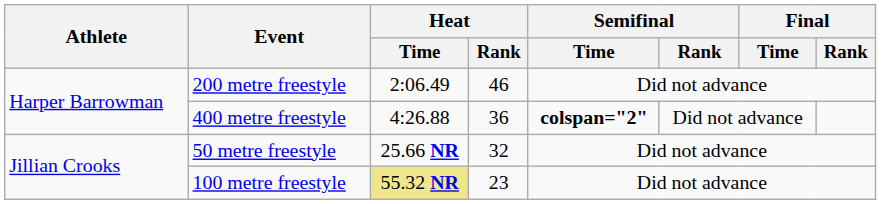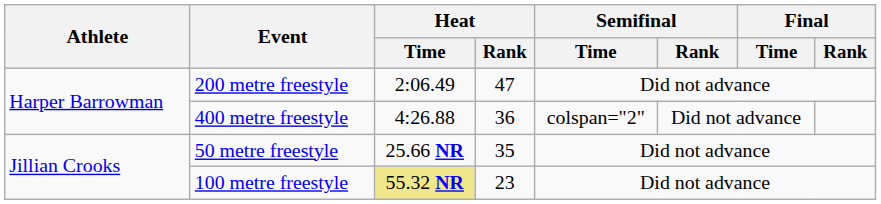(499, 85) 46 -> (505, 85) 47
(594, 117) bold -> (596, 117) normal
(499, 150) 32 -> (505, 150) 35
